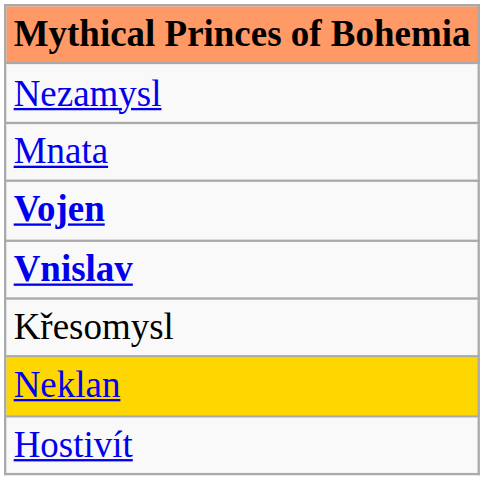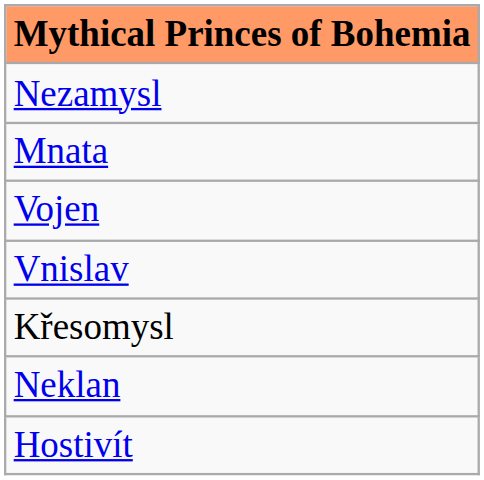(59, 209) bold -> (56, 209) normal
(73, 268) bold -> (71, 268) normal
(67, 385) gold background -> (67, 385) no background
